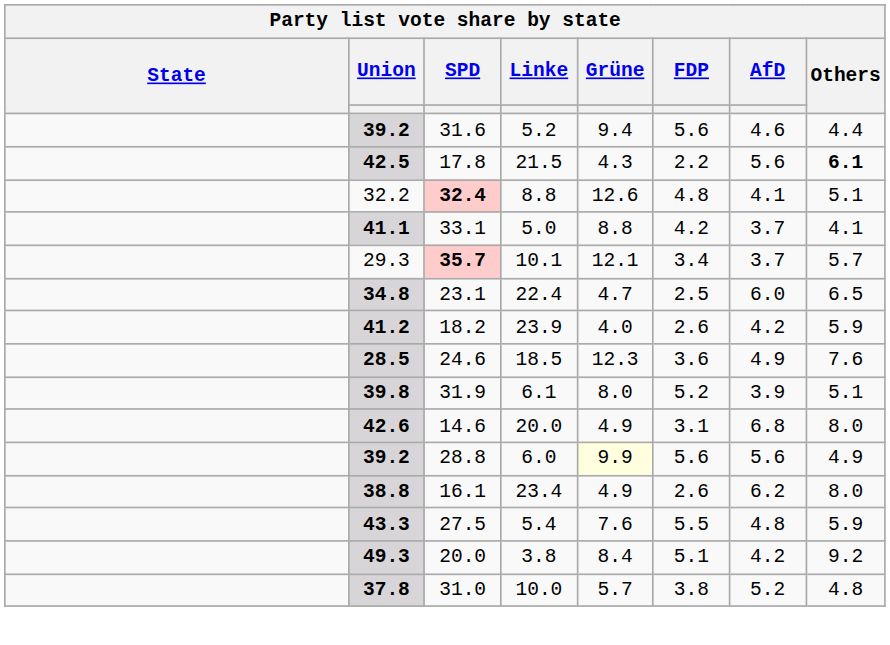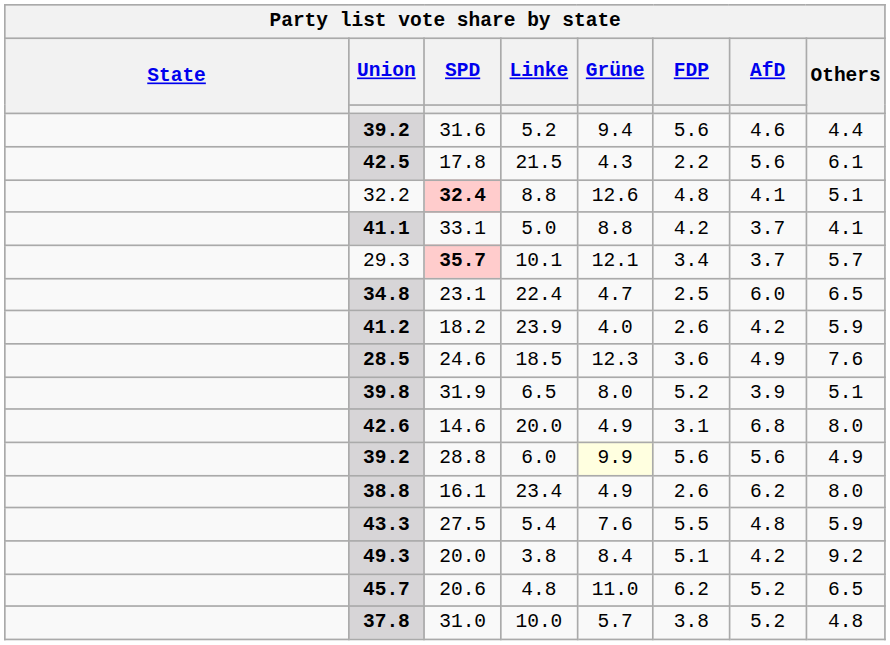(846, 163) bold -> (846, 163) normal
(539, 393) 6.1 -> (539, 393) 6.5
+ row: (463, 590)
